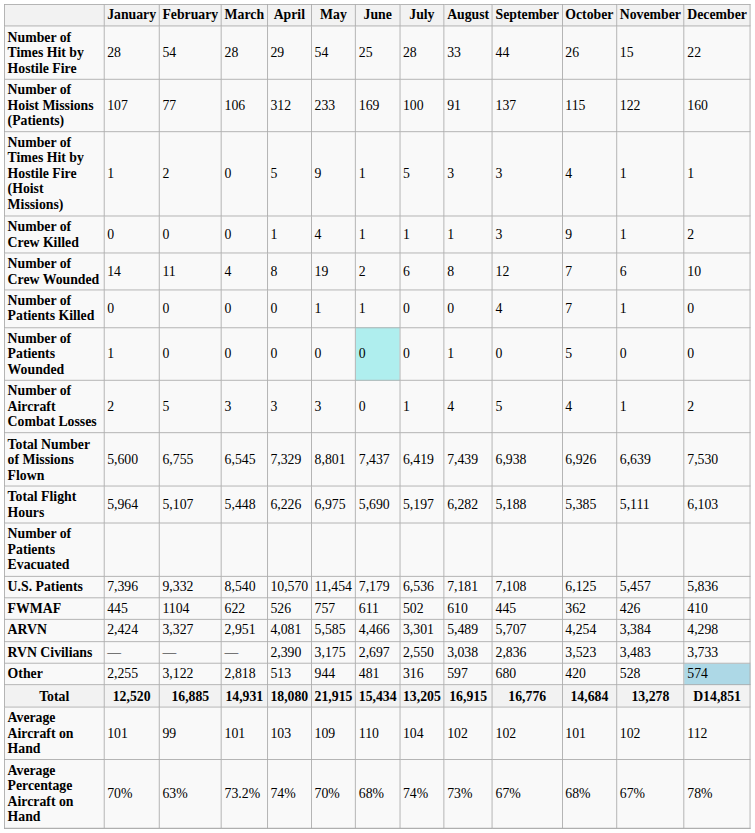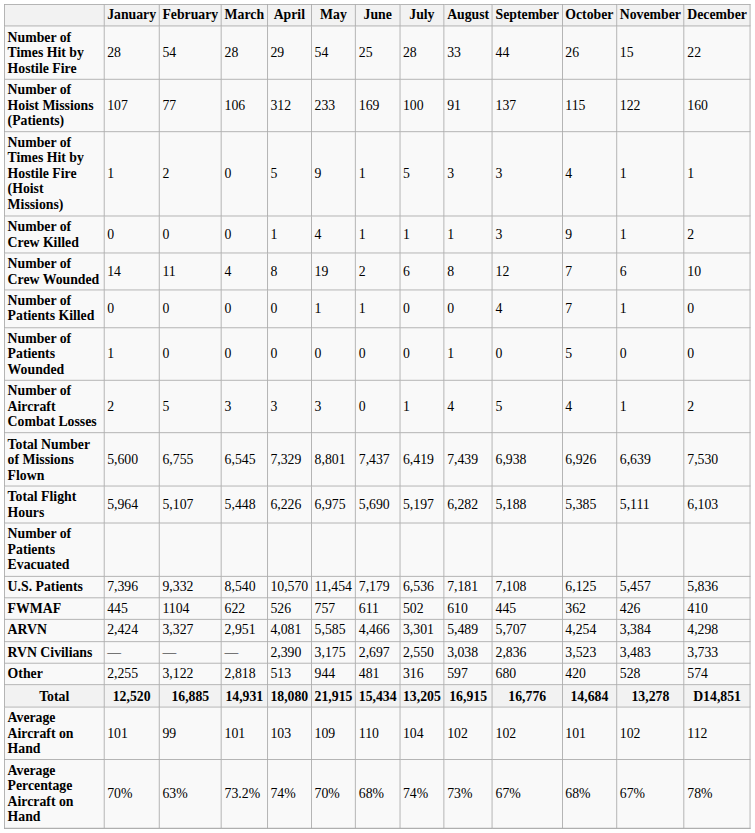(362, 353) paleturquoise background -> (362, 353) no background
(698, 674) lightblue background -> (698, 674) no background
